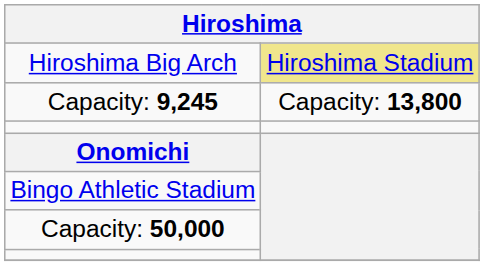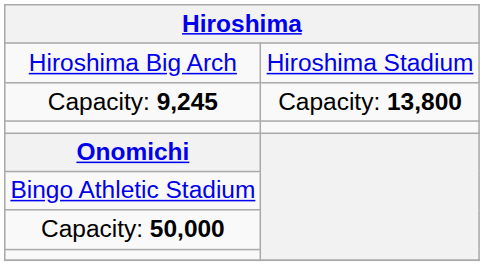(370, 62) khaki background -> (370, 62) no background
